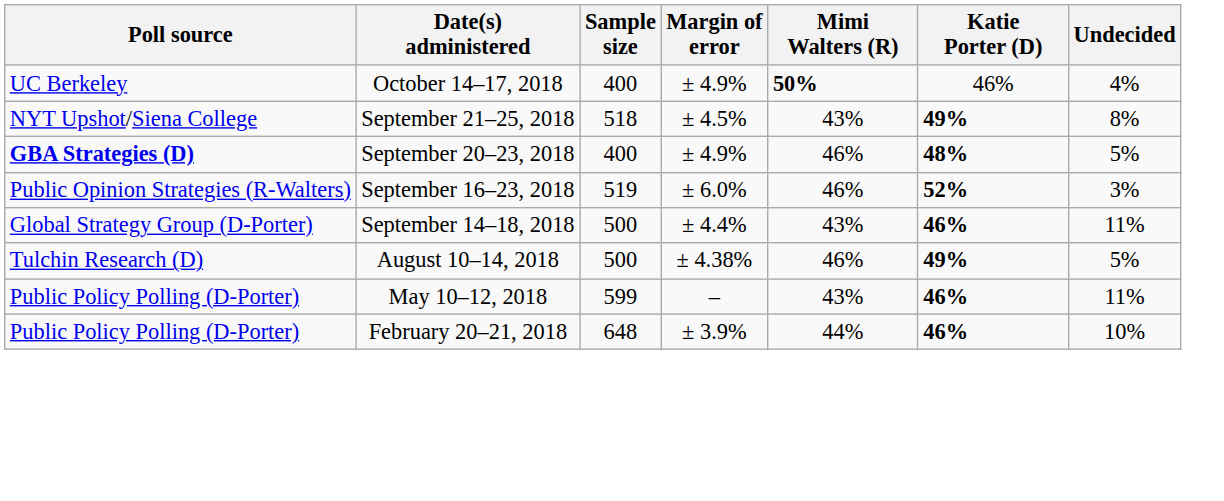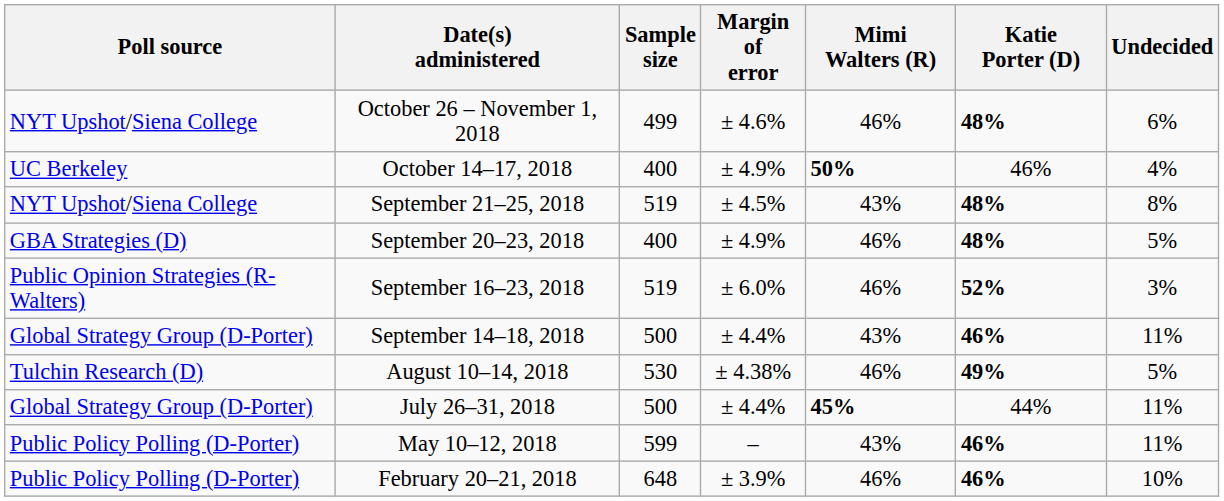+ row: (477, 120)
(620, 118) 518 -> (660, 204) 519
(946, 118) 49% -> (983, 204) 48%
(102, 154) bold -> (98, 239) normal
(620, 260) 500 -> (660, 371) 530
+ row: (477, 407)
(843, 331) 44% -> (881, 478) 46%
